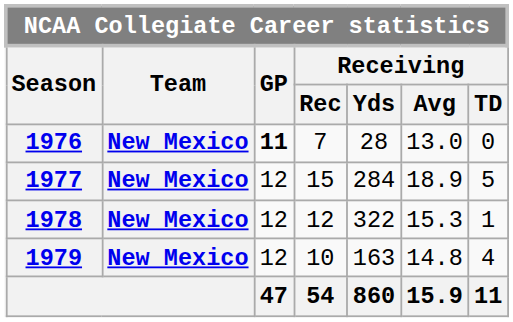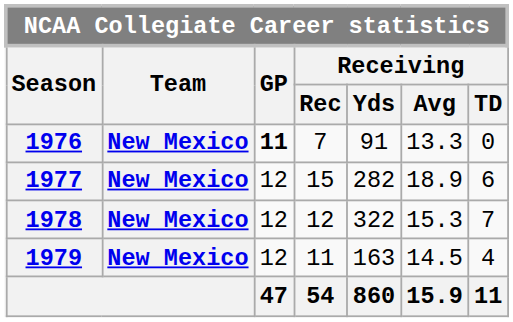(374, 143) 28 -> (374, 143) 91
(435, 143) 13.0 -> (435, 143) 13.3
(374, 181) 284 -> (374, 181) 282
(488, 181) 5 -> (488, 181) 6
(488, 219) 1 -> (488, 219) 7
(320, 258) 10 -> (320, 258) 11
(435, 258) 14.8 -> (435, 258) 14.5
